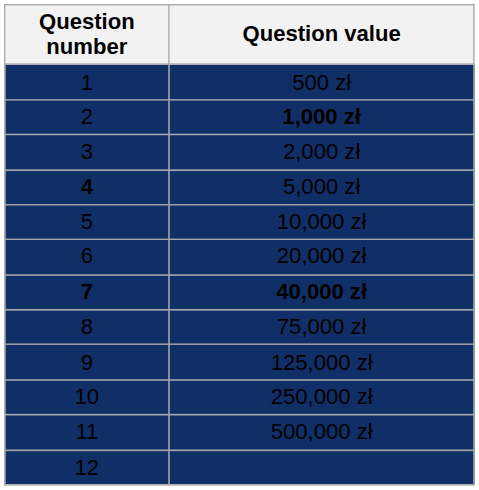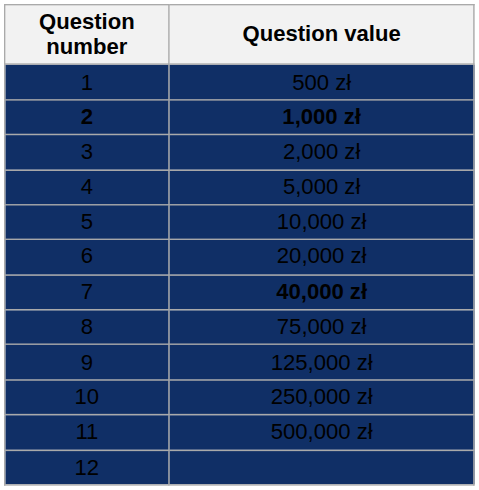(87, 116) normal -> (87, 116) bold
(87, 186) bold -> (87, 186) normal
(87, 291) bold -> (87, 291) normal
